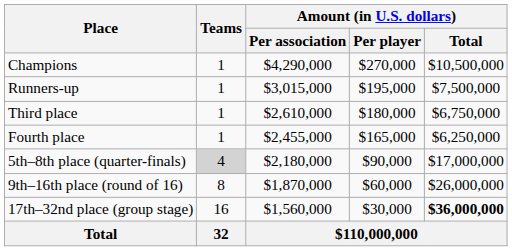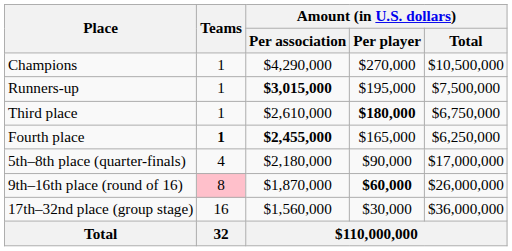(298, 88) normal -> (298, 88) bold
(387, 112) normal -> (387, 112) bold
(221, 137) normal -> (221, 137) bold
(298, 137) normal -> (298, 137) bold
(221, 161) lightgrey background -> (221, 161) no background
(221, 185) no background -> (221, 185) pink background
(387, 185) normal -> (387, 185) bold
(466, 209) bold -> (466, 209) normal
